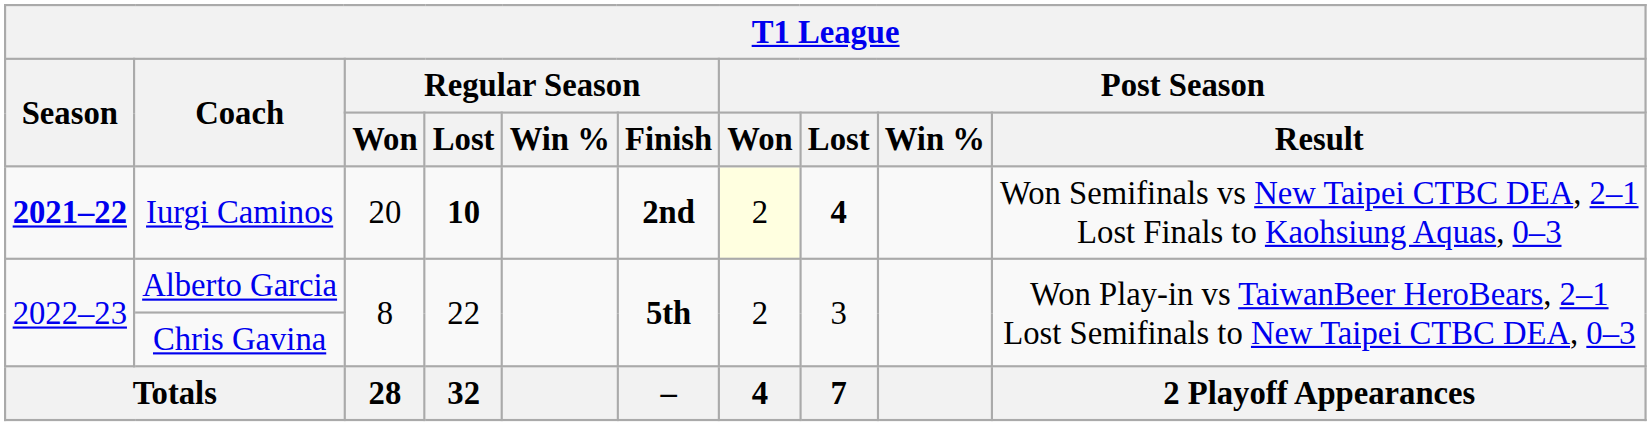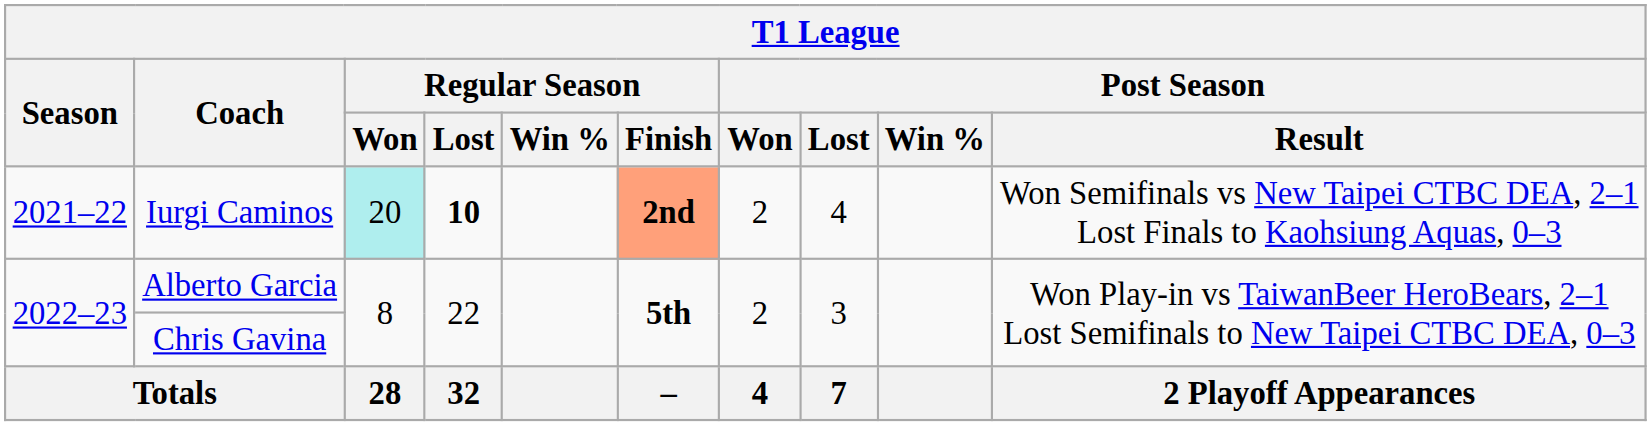(70, 212) bold -> (70, 212) normal
(385, 212) no background -> (385, 212) paleturquoise background
(669, 212) no background -> (669, 212) lightsalmon background
(760, 212) lightyellow background -> (760, 212) no background
(839, 212) bold -> (839, 212) normal
